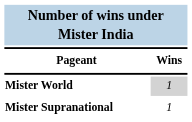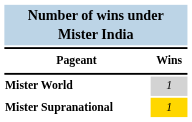(169, 107) no background -> (169, 107) gold background
